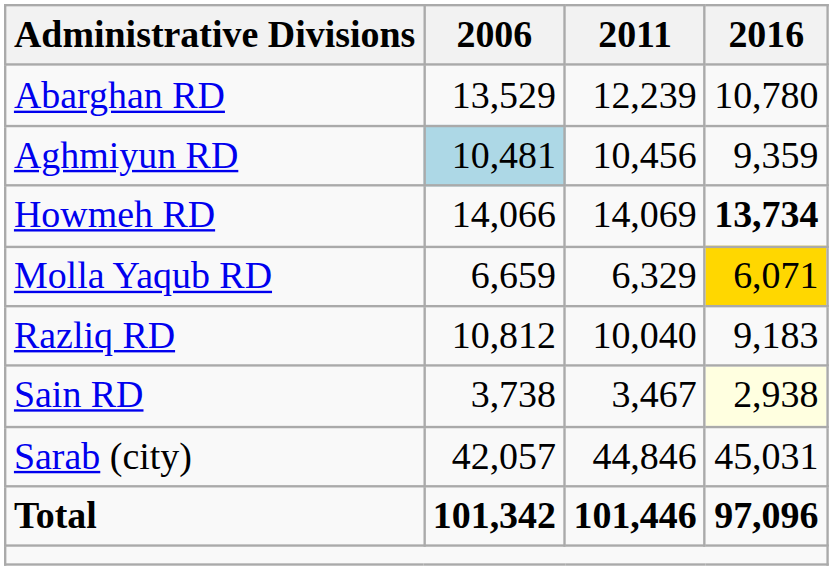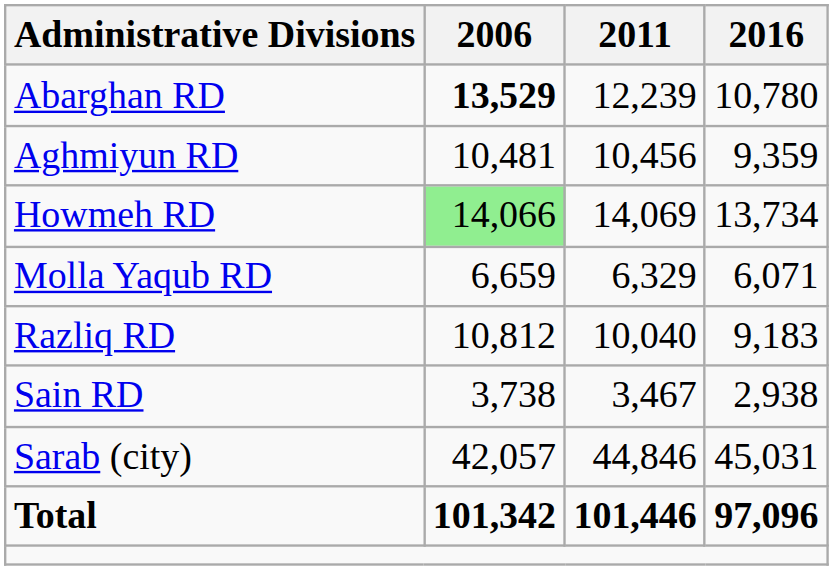(504, 94) normal -> (504, 94) bold
(504, 154) lightblue background -> (504, 154) no background
(504, 214) no background -> (504, 214) lightgreen background
(766, 214) bold -> (766, 214) normal
(776, 275) gold background -> (776, 275) no background
(776, 395) lightyellow background -> (776, 395) no background
